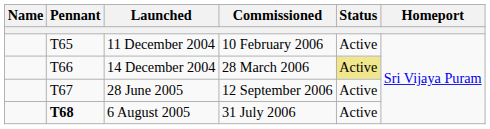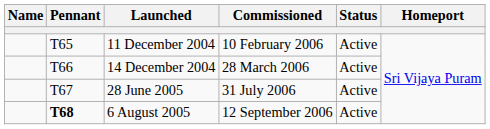(358, 67) khaki background -> (358, 67) no background
(277, 90) 12 September 2006 -> (259, 90) 31 July 2006
(259, 112) 31 July 2006 -> (277, 112) 12 September 2006
